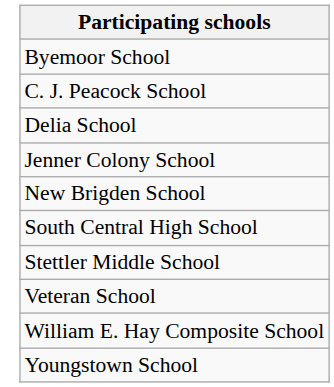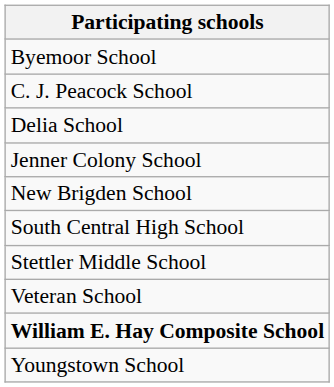(174, 330) normal -> (167, 330) bold
